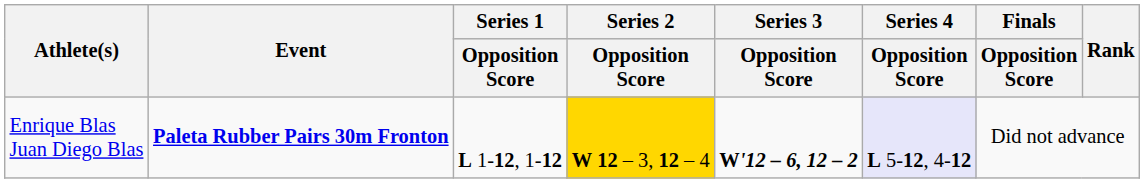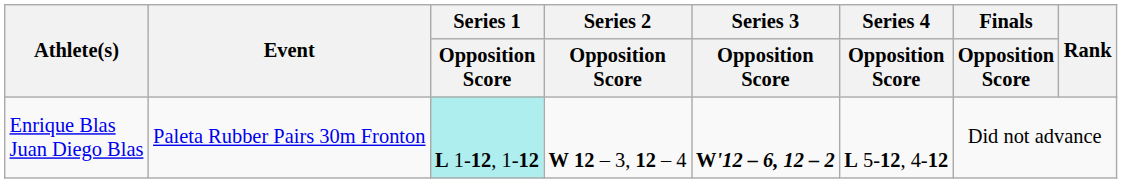(301, 137) bold -> (289, 137) normal
(510, 161) no background -> (487, 161) paleturquoise background
(641, 161) gold background -> (618, 161) no background
(919, 161) lavender background -> (896, 161) no background
